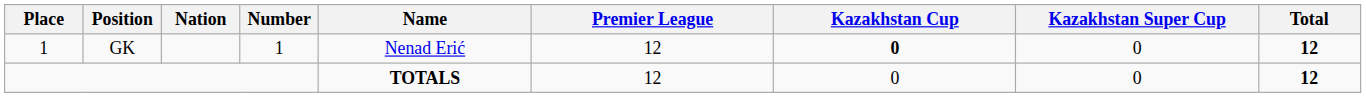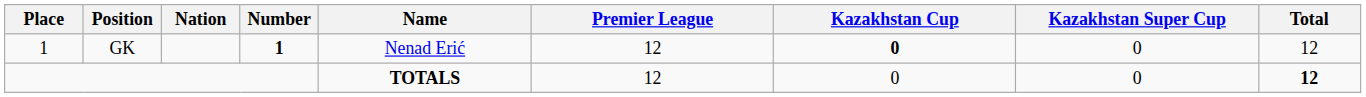(279, 48) normal -> (279, 48) bold
(1309, 48) bold -> (1309, 48) normal
